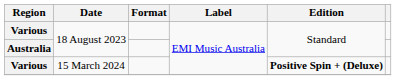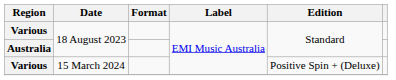(326, 65) bold -> (325, 65) normal
